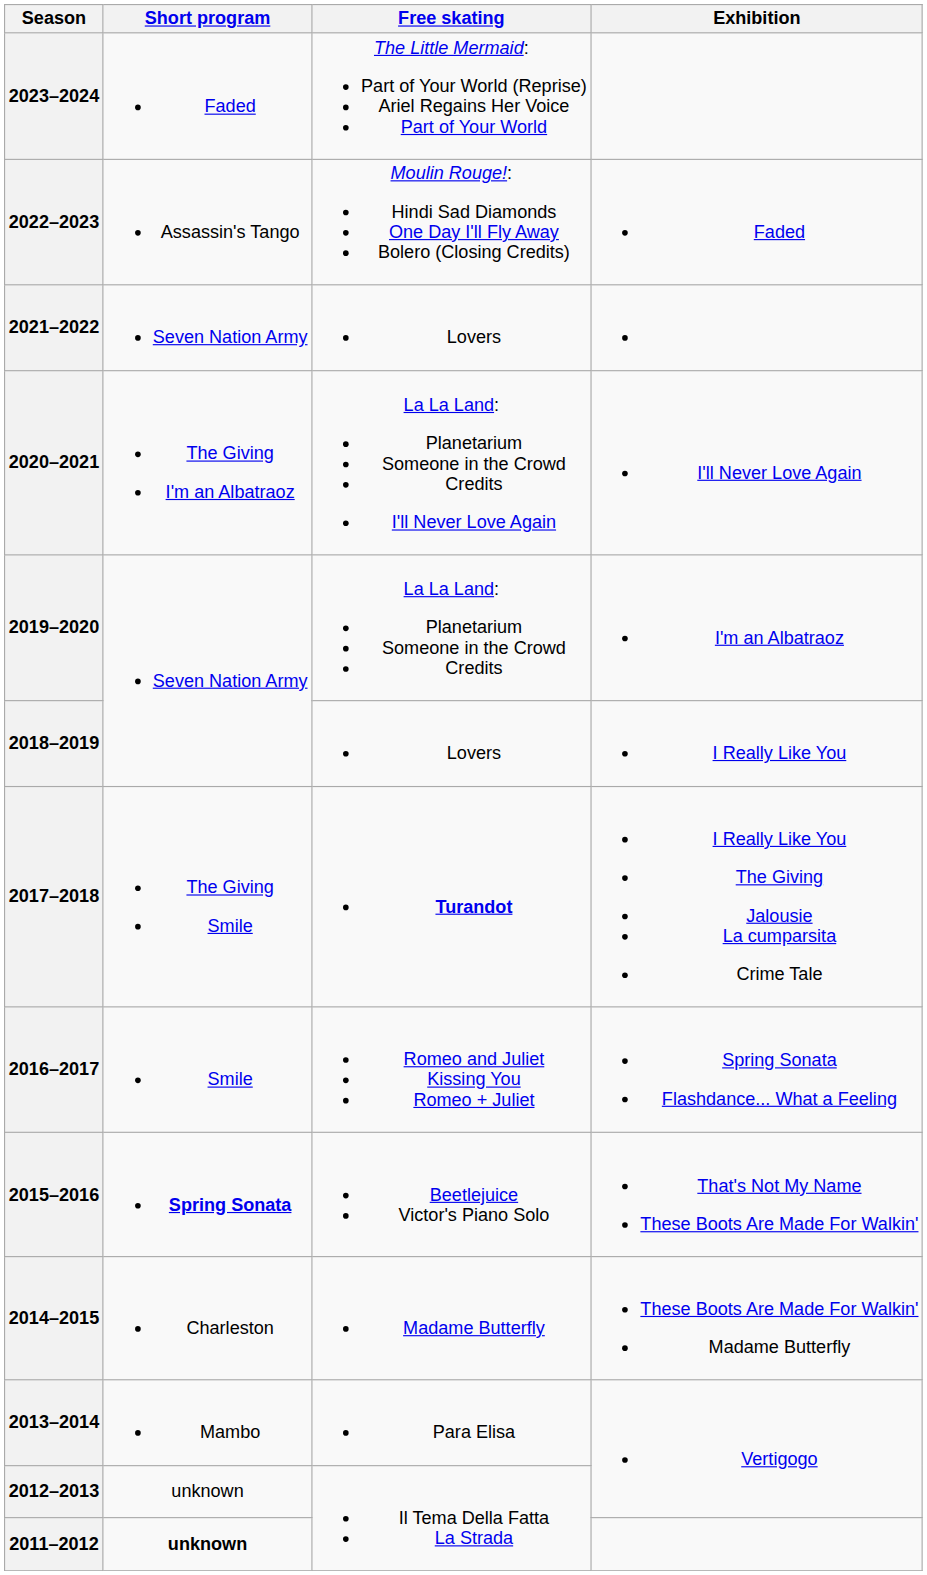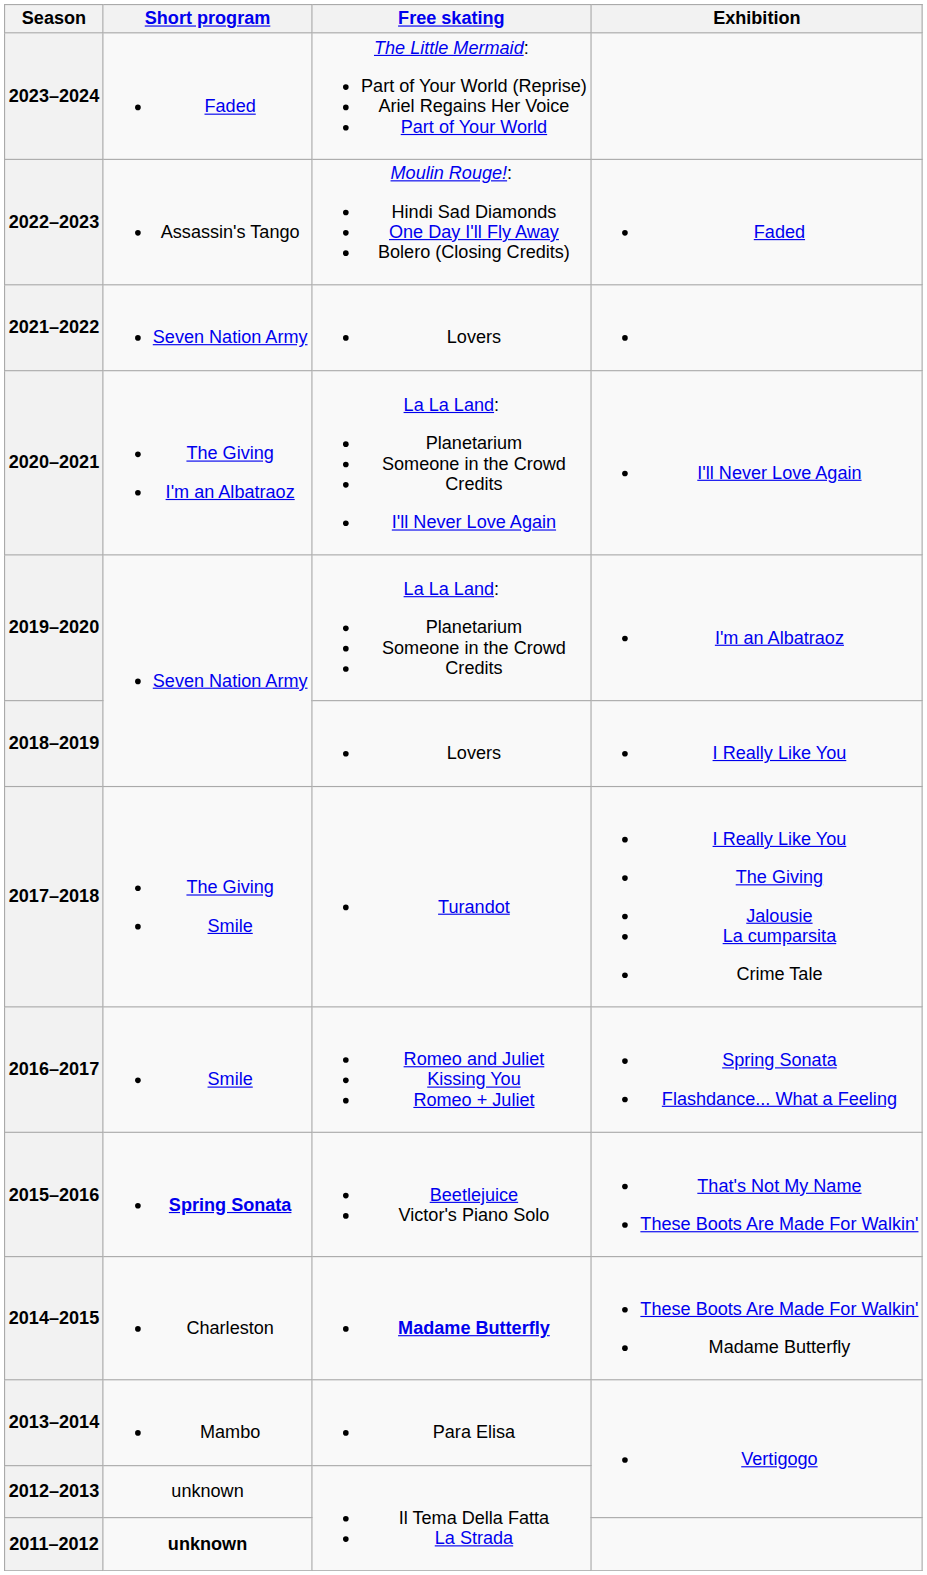(451, 907) bold -> (451, 907) normal
(451, 1328) normal -> (451, 1328) bold
